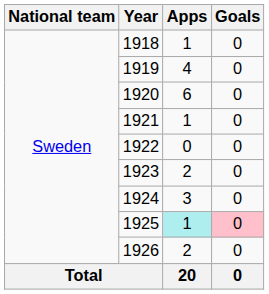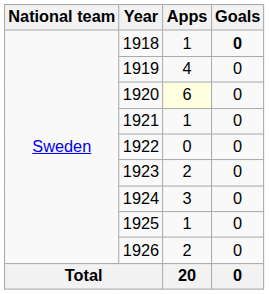(238, 43) normal -> (238, 43) bold
(187, 95) no background -> (187, 95) lightyellow background
(187, 224) paleturquoise background -> (187, 224) no background
(238, 224) pink background -> (238, 224) no background
